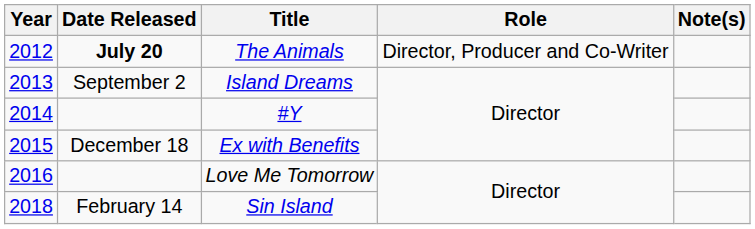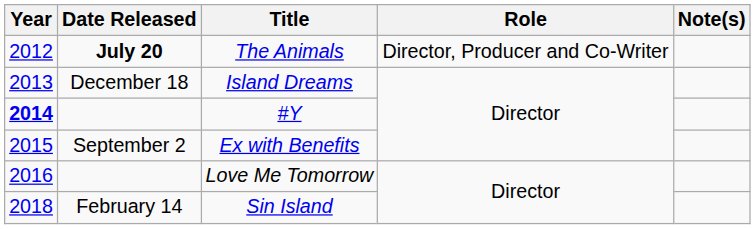(129, 82) September 2 -> (129, 82) December 18
(31, 113) normal -> (31, 113) bold
(129, 144) December 18 -> (129, 144) September 2
